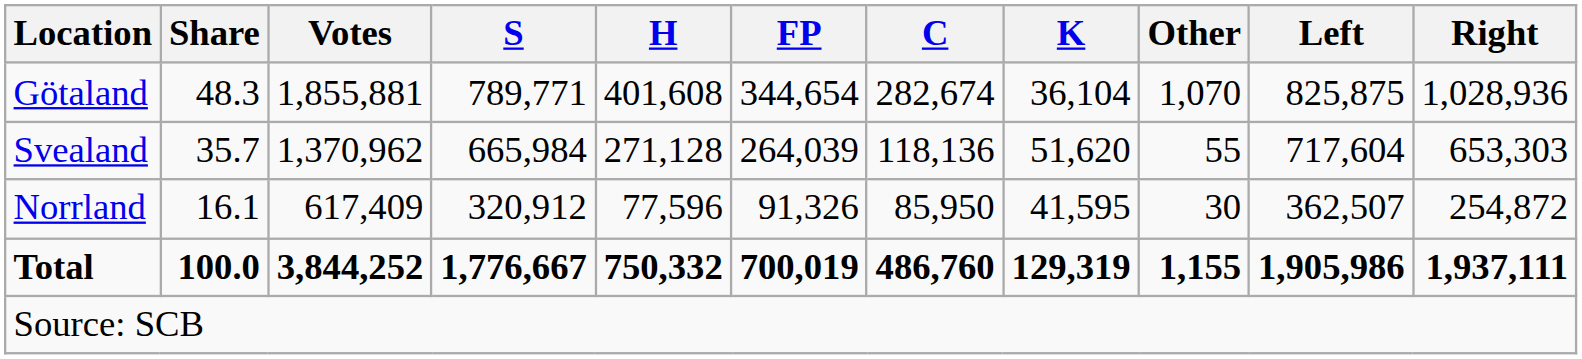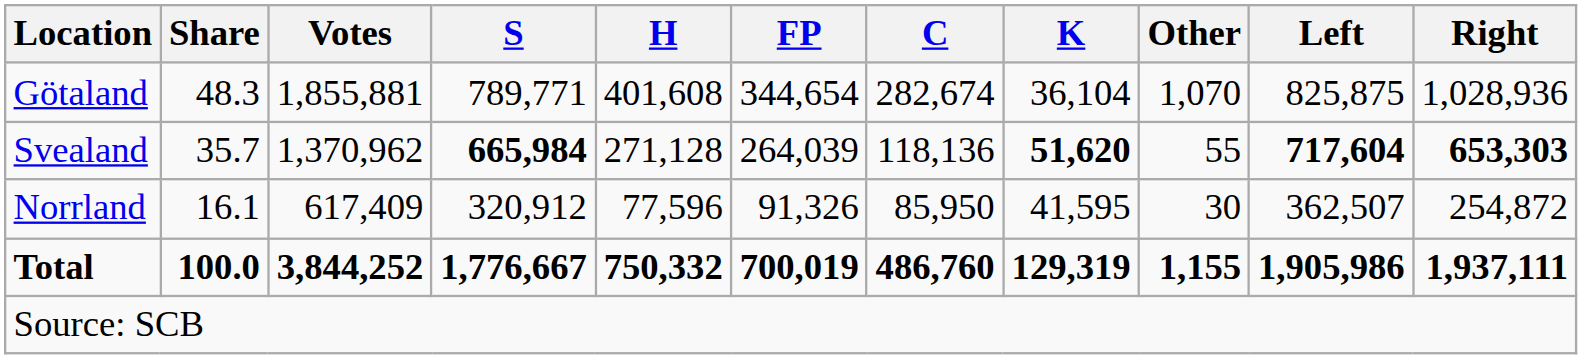(527, 149) normal -> (527, 149) bold
(1080, 149) normal -> (1080, 149) bold
(1345, 149) normal -> (1345, 149) bold
(1508, 149) normal -> (1508, 149) bold
